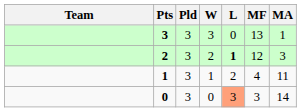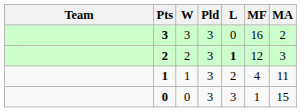columns swapped: (188, 14) <-> (211, 14)
(257, 35) 13 -> (257, 35) 16
(283, 35) 1 -> (283, 35) 2
(233, 97) lightsalmon background -> (233, 97) no background
(257, 97) 3 -> (257, 97) 1
(283, 97) 14 -> (283, 97) 15
